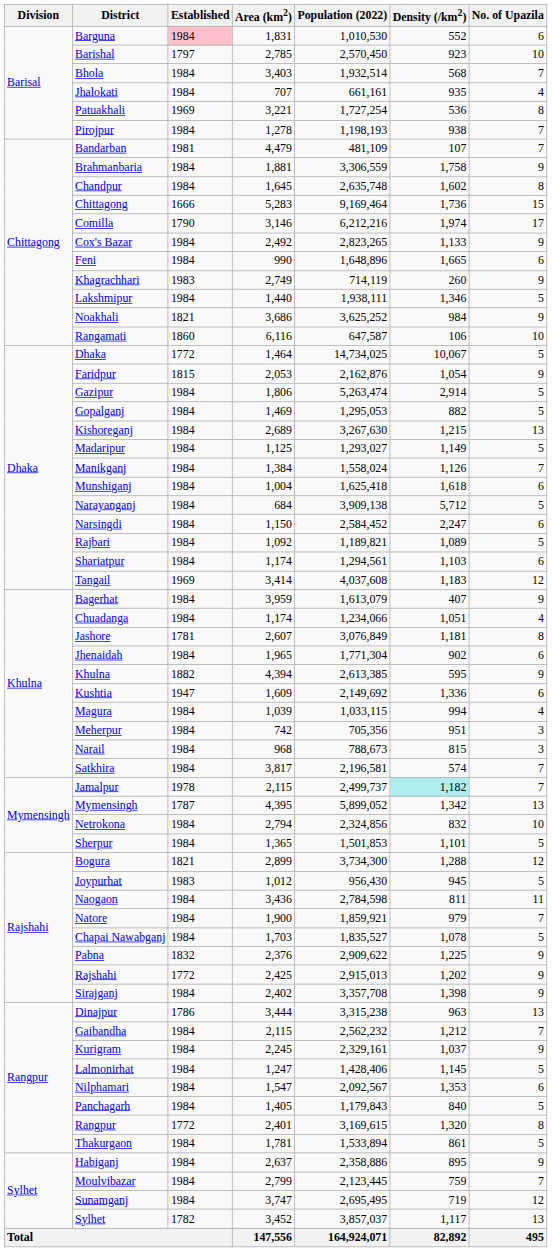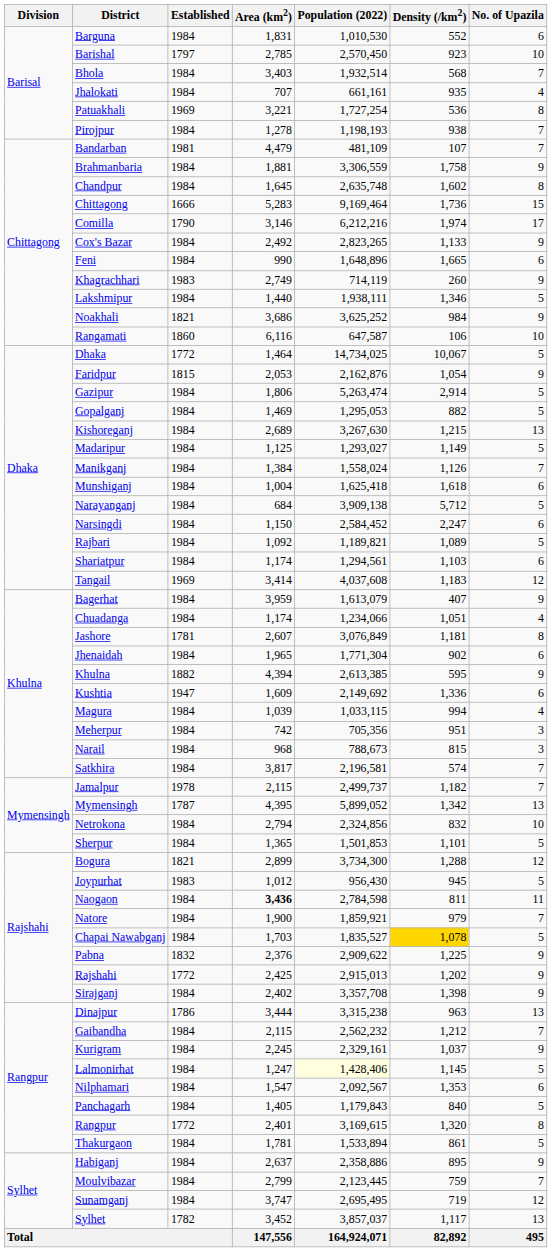(183, 35) pink background -> (183, 35) no background
(453, 786) paleturquoise background -> (453, 786) no background
(279, 899) normal -> (279, 899) bold
(453, 937) no background -> (453, 937) gold background
(364, 1068) no background -> (364, 1068) lightyellow background
